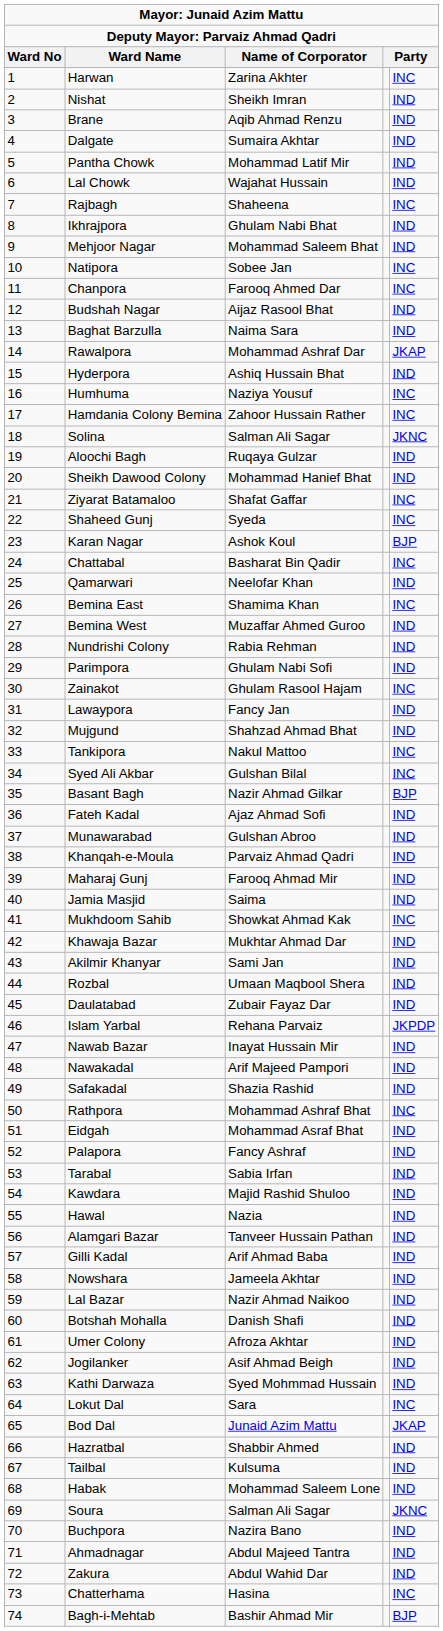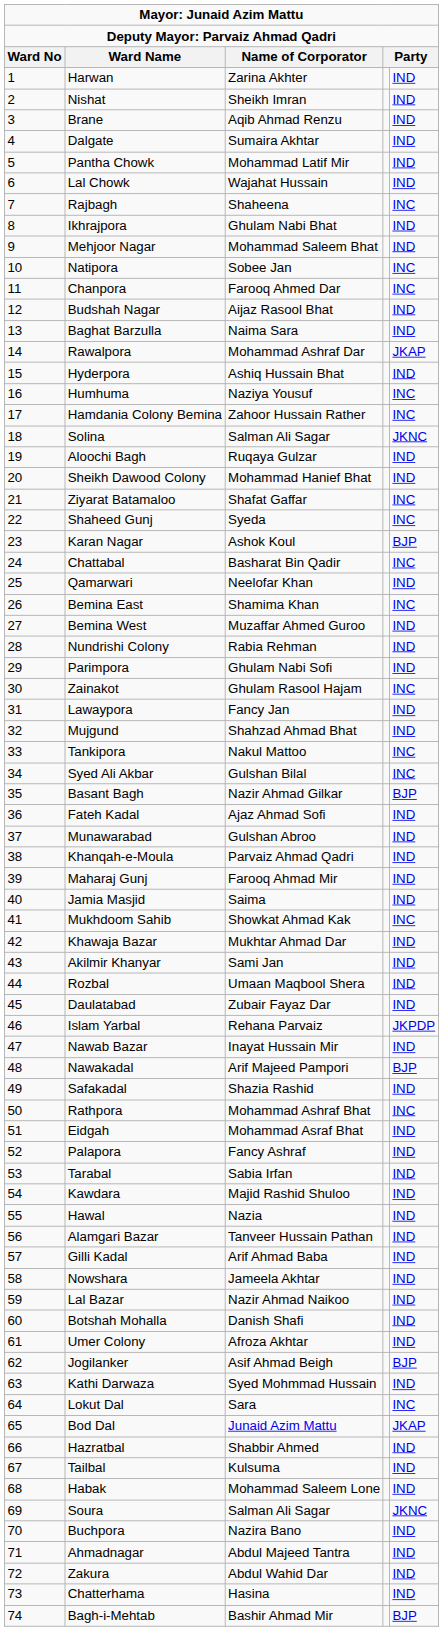(404, 78) INC -> (404, 78) IND
(404, 1068) IND -> (405, 1068) BJP
(404, 1362) IND -> (405, 1362) BJP
(404, 1594) INC -> (404, 1594) IND
